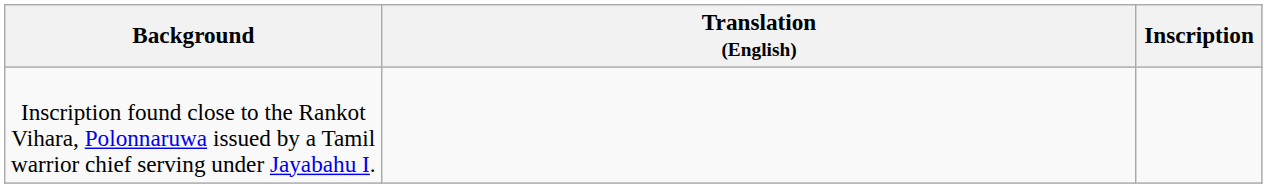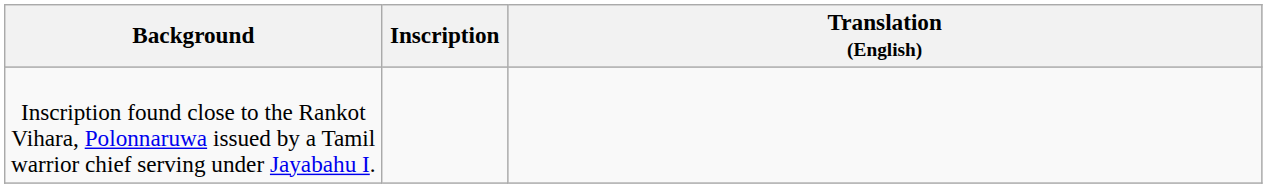columns swapped: (759, 35) <-> (1199, 35)
